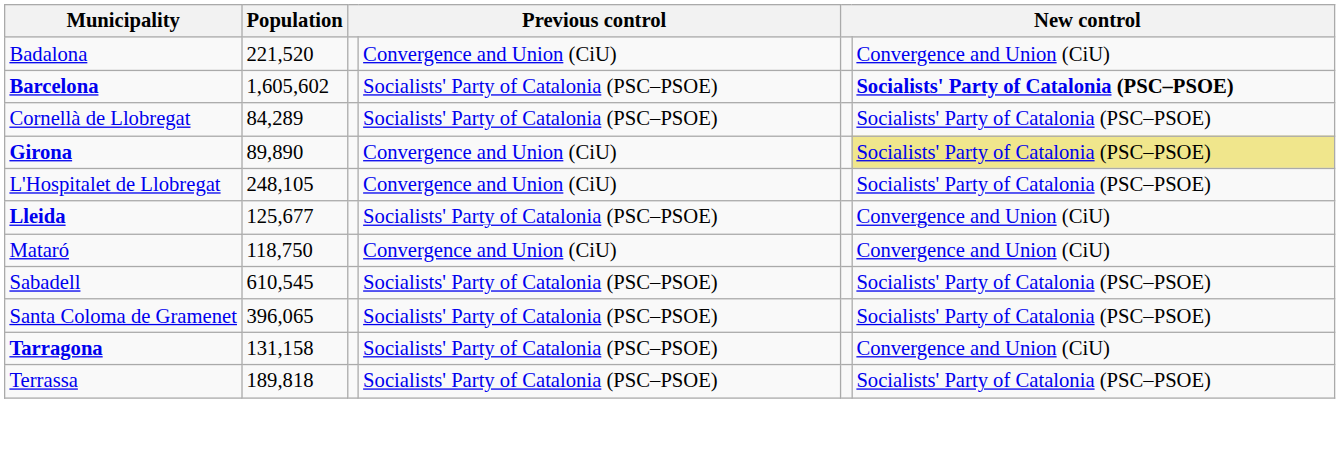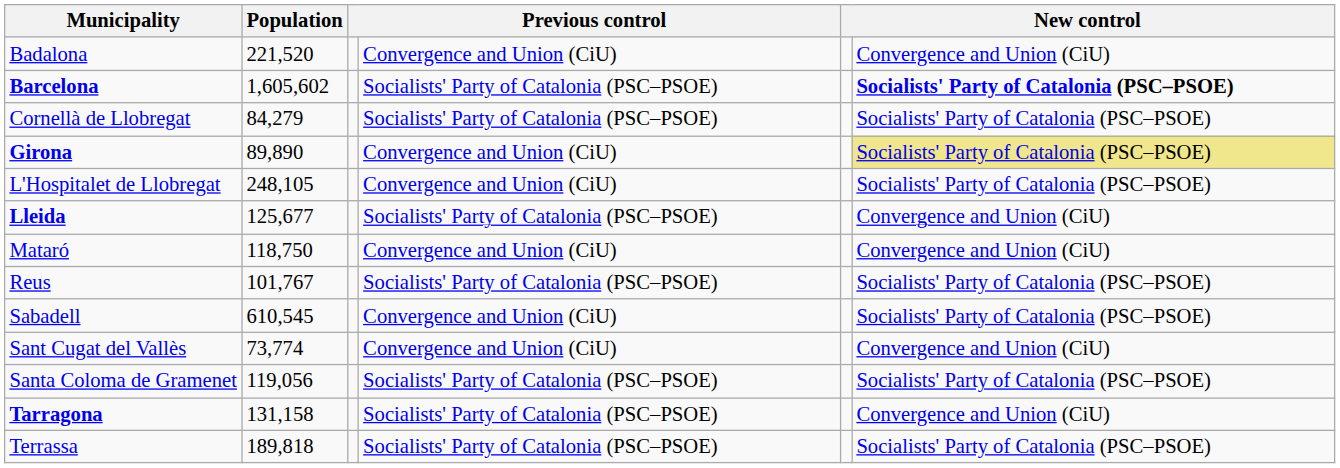(275, 119) 84,289 -> (275, 119) 84,279
+ row: (30, 282)
(540, 282) Socialists' Party of Catalonia (PSC–PSOE) -> (490, 315) Convergence and Union (CiU)
+ row: (98, 348)
(280, 315) 396,065 -> (280, 380) 119,056
